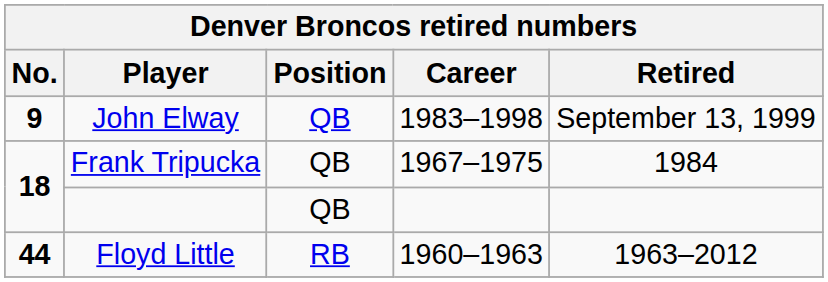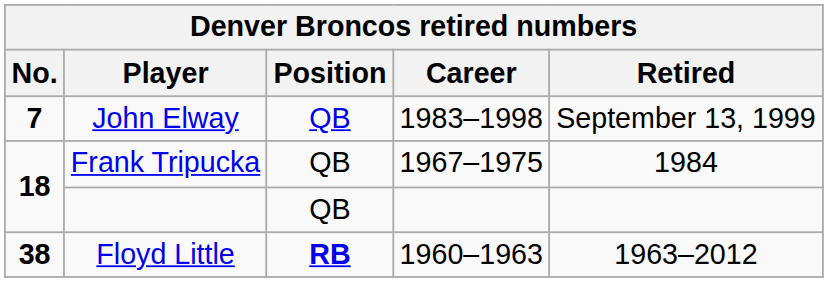(35, 118) 9 -> (35, 118) 7
(35, 254) 44 -> (35, 254) 38
(330, 254) normal -> (330, 254) bold
